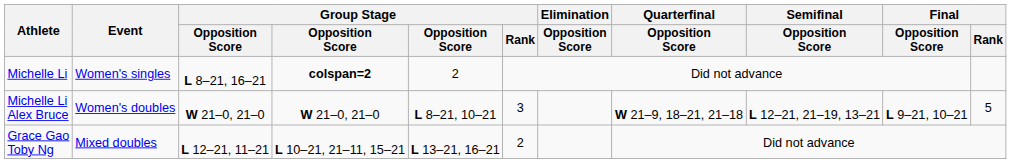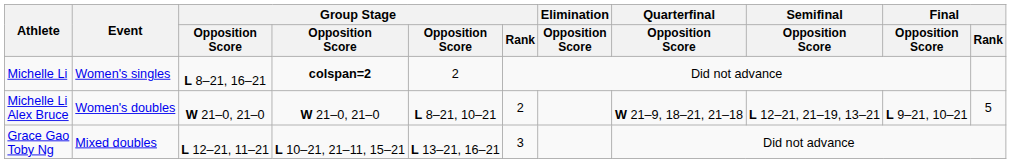(520, 108) 3 -> (520, 108) 2
(520, 142) 2 -> (520, 142) 3
